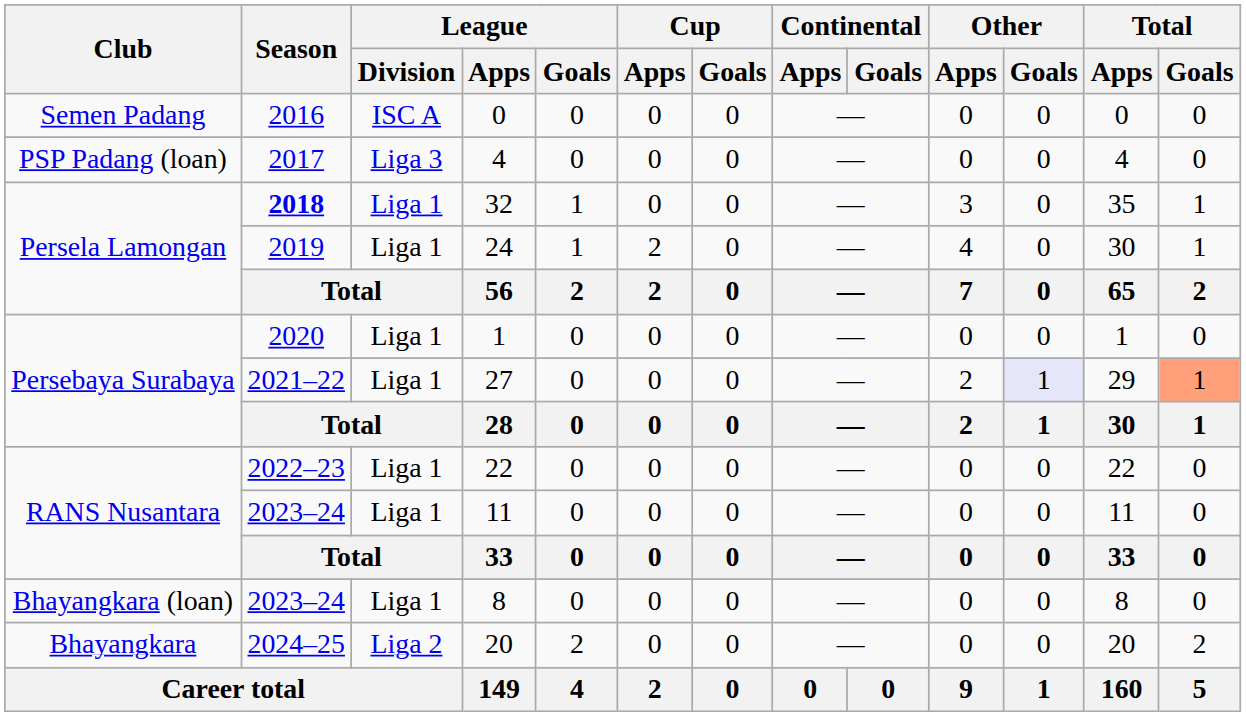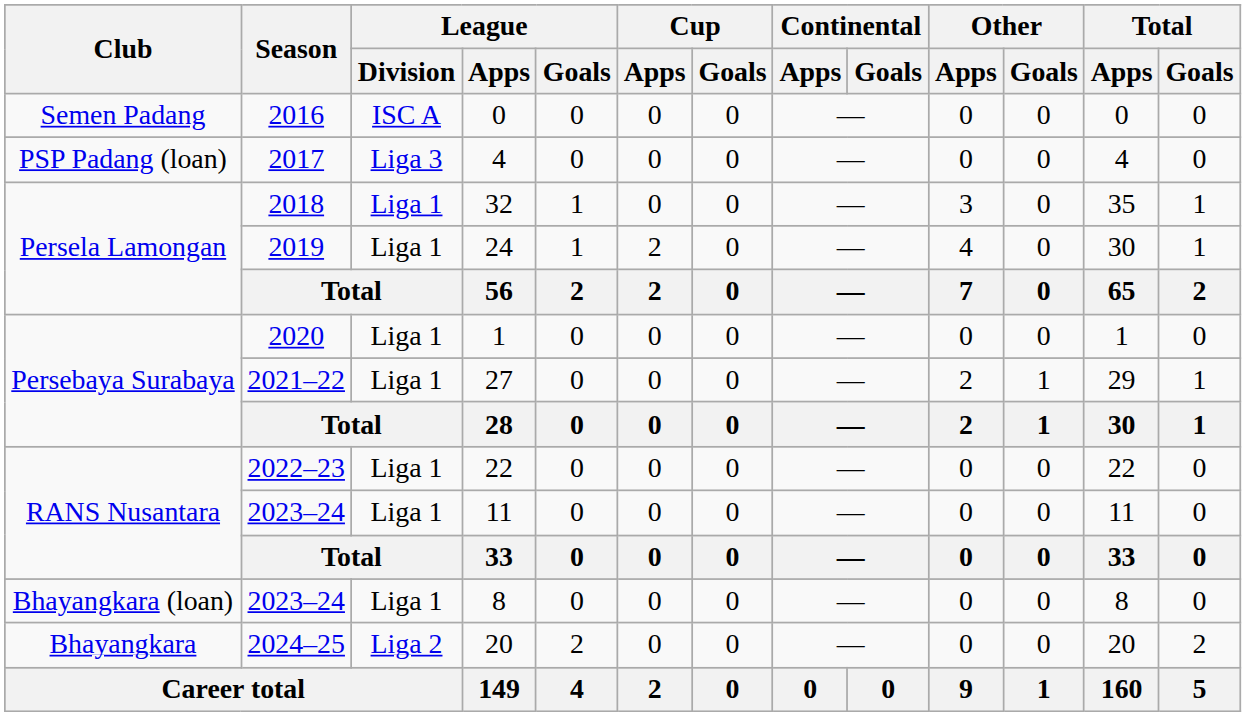(296, 203) bold -> (296, 203) normal
(1044, 379) lavender background -> (1044, 379) no background
(1199, 379) lightsalmon background -> (1199, 379) no background
